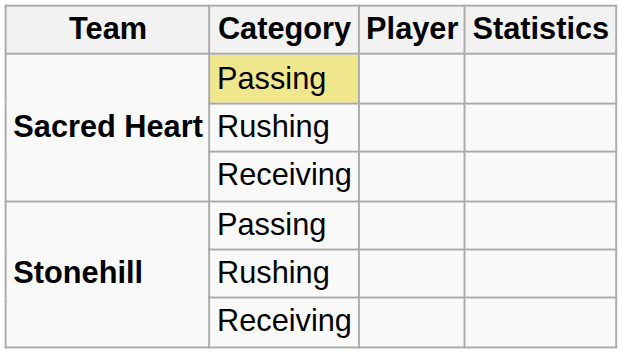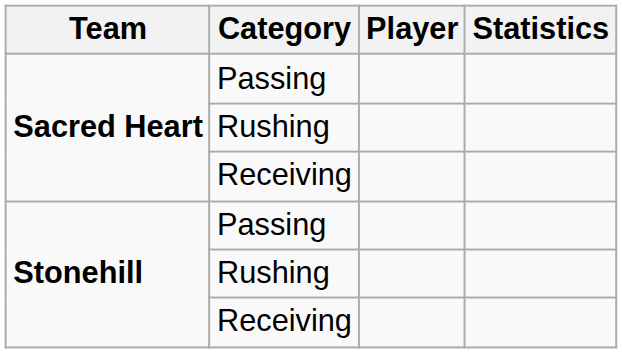(272, 78) khaki background -> (272, 78) no background
